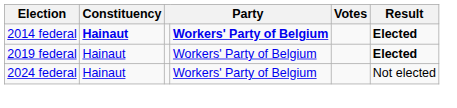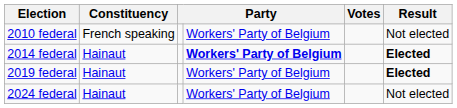+ row: (42, 34)
(105, 34) bold -> (104, 53) normal
